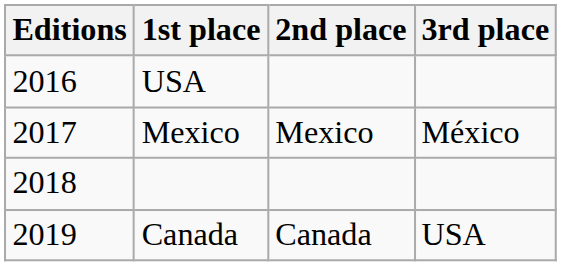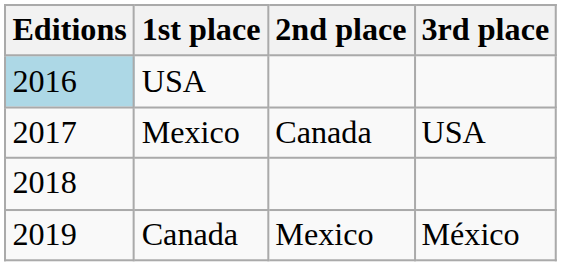(45, 81) no background -> (45, 81) lightblue background
(324, 132) Mexico -> (324, 132) Canada
(471, 132) México -> (454, 132) USA
(324, 234) Canada -> (324, 234) Mexico
(454, 234) USA -> (471, 234) México
